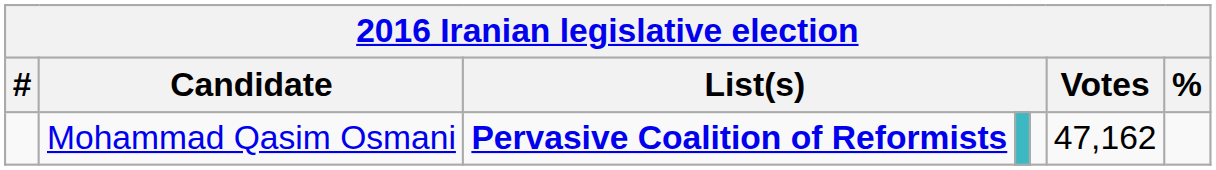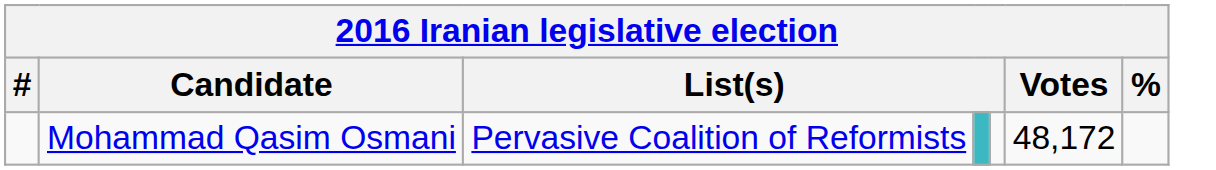(739, 137) bold -> (719, 137) normal
(1105, 137) 47,162 -> (1064, 137) 48,172
